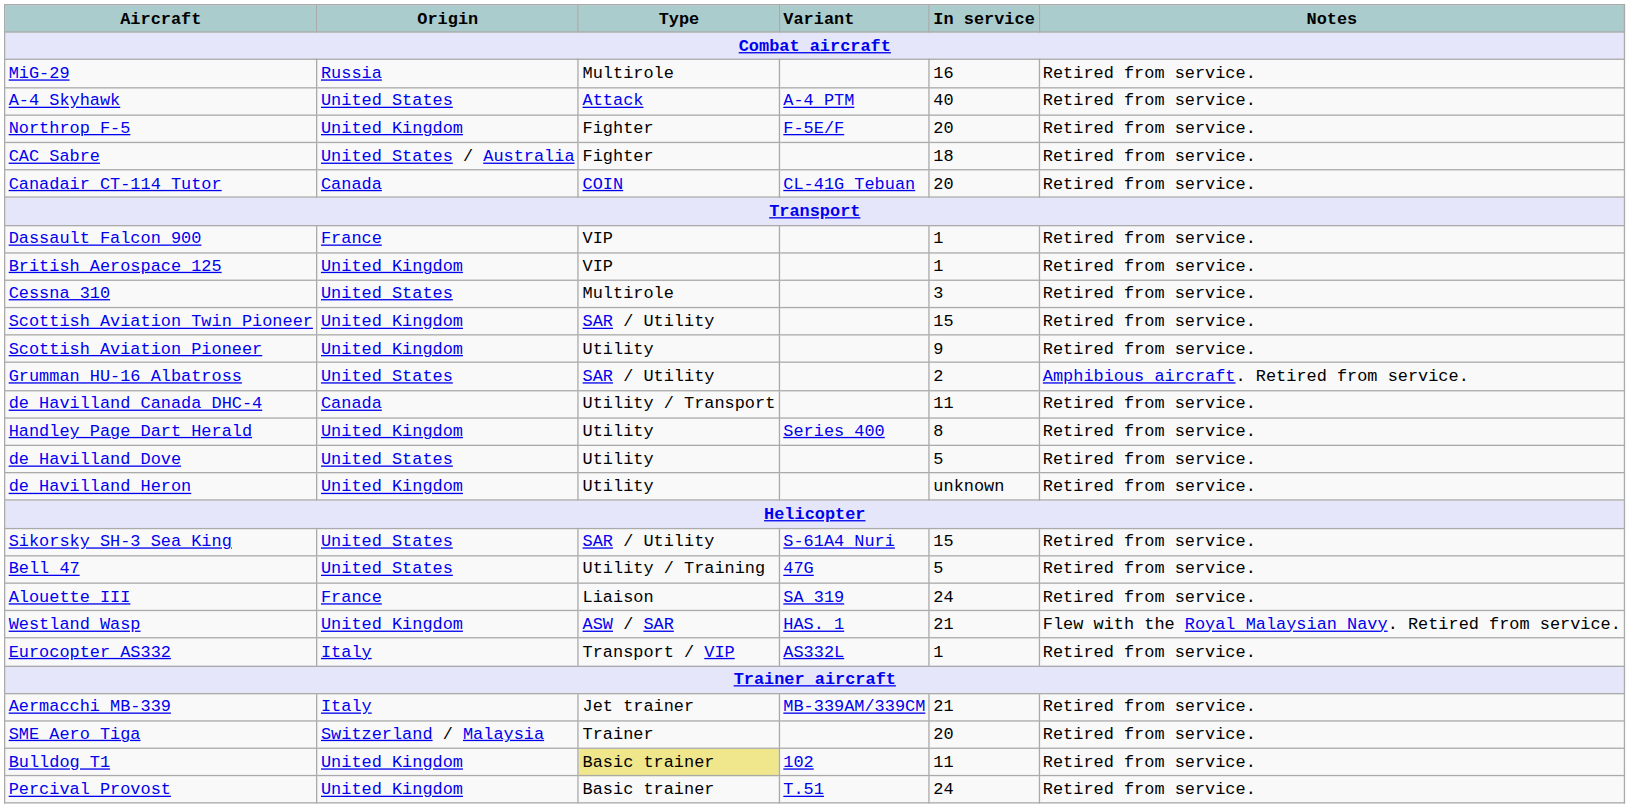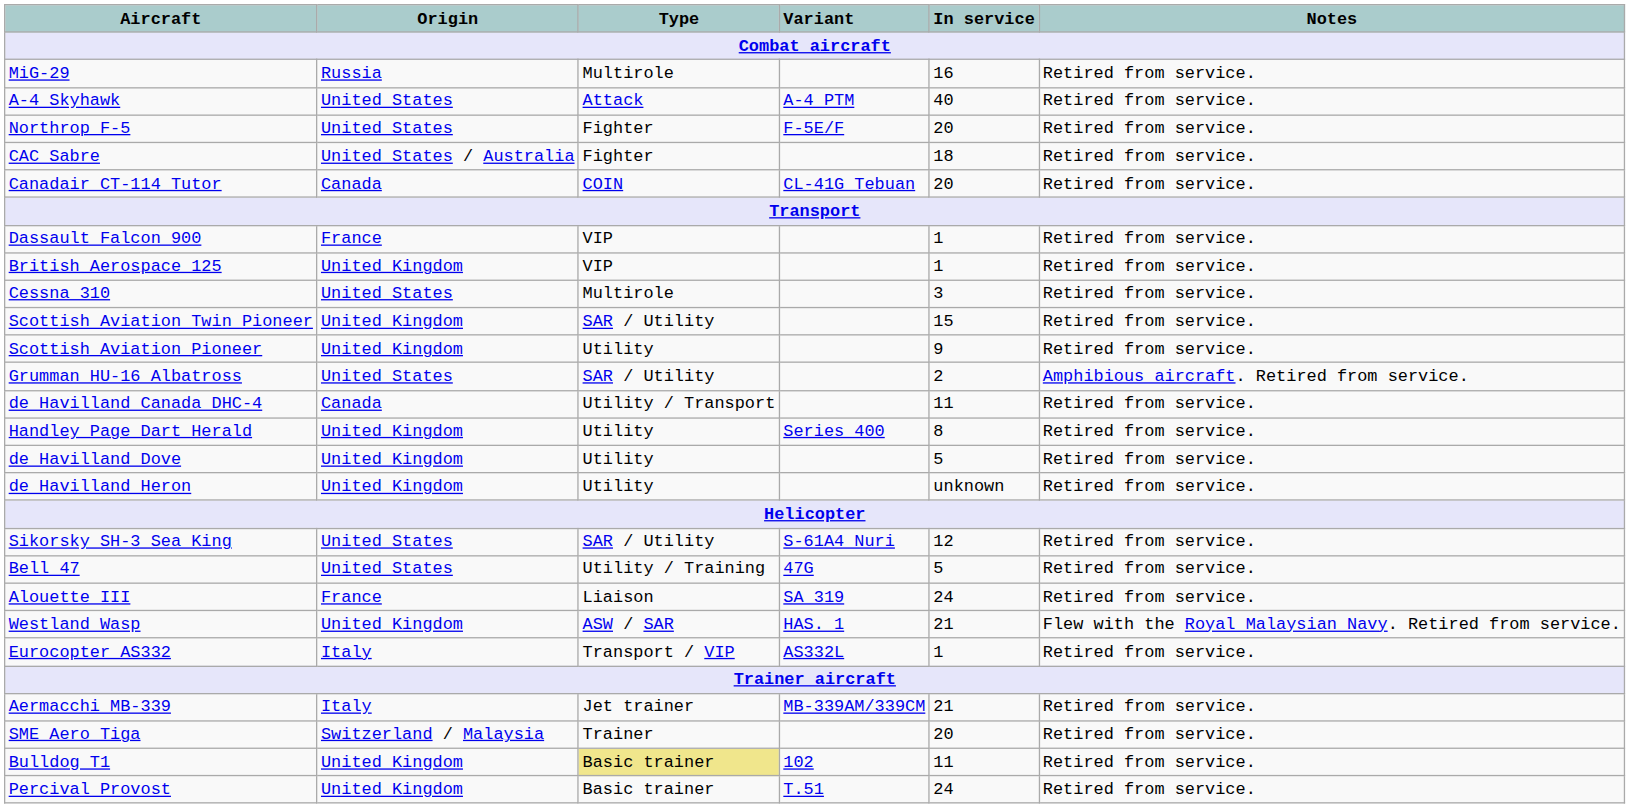(392, 129) United Kingdom -> (387, 129) United States
(387, 459) United States -> (392, 459) United Kingdom
(944, 542) 15 -> (944, 542) 12
